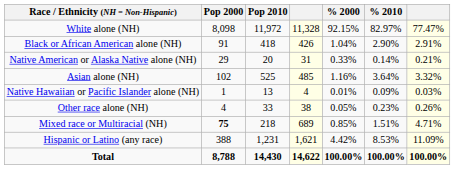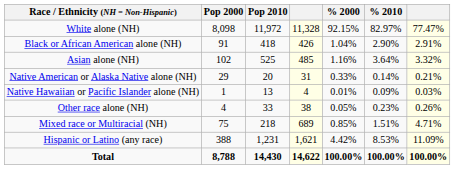rows swapped: (103, 60) <-> (103, 76)
(224, 124) bold -> (224, 124) normal
